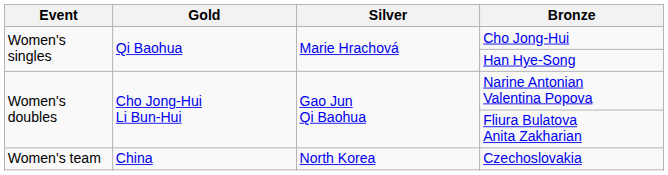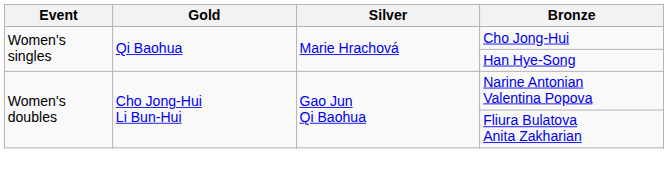- row: (532, 158)
